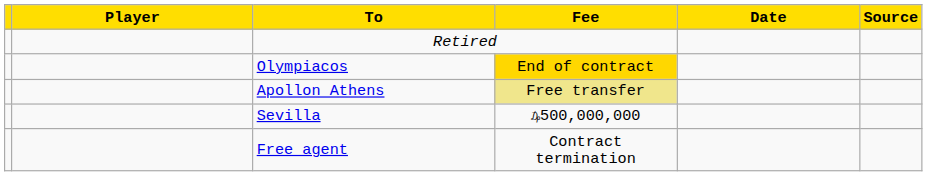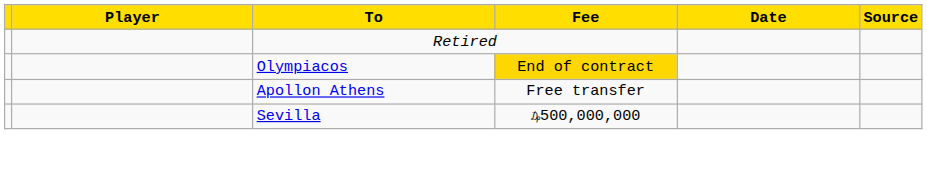(586, 91) khaki background -> (586, 91) no background
- row: (302, 150)
